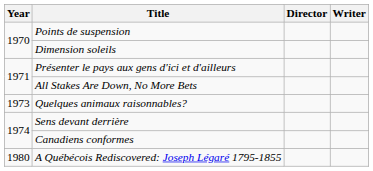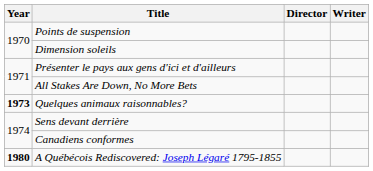(18, 103) normal -> (18, 103) bold
(18, 157) normal -> (18, 157) bold
